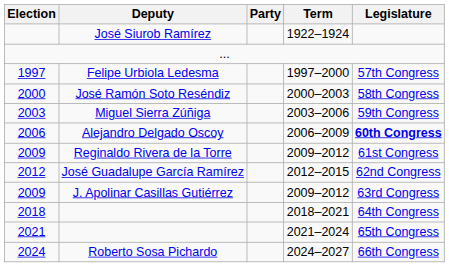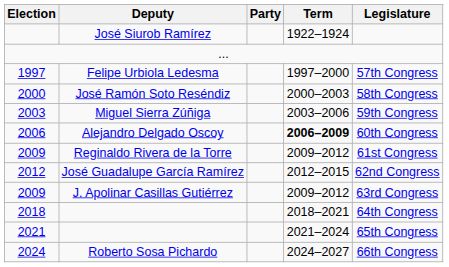(318, 133) normal -> (318, 133) bold
(398, 133) bold -> (397, 133) normal
